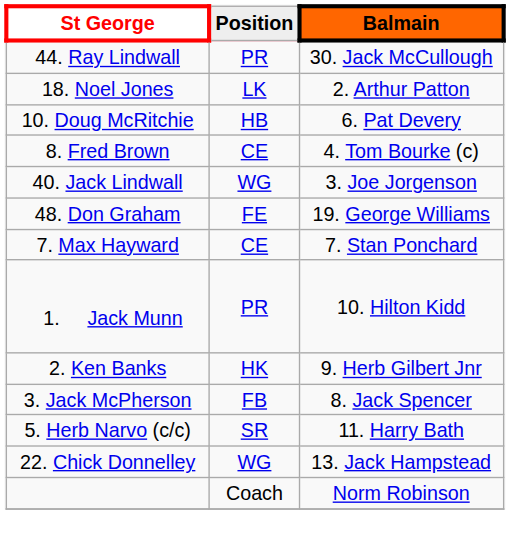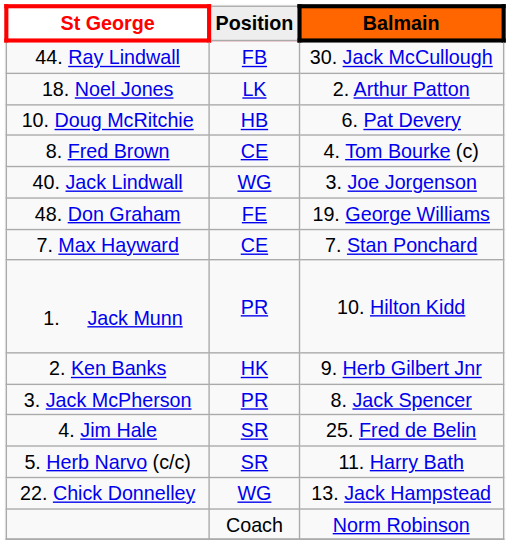(254, 57) PR -> (254, 57) FB
(254, 399) FB -> (254, 399) PR
+ row: (108, 431)
